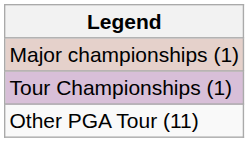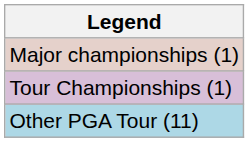(104, 121) no background -> (104, 121) lightblue background
